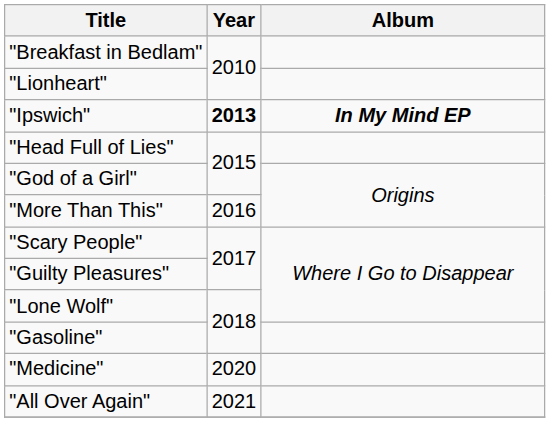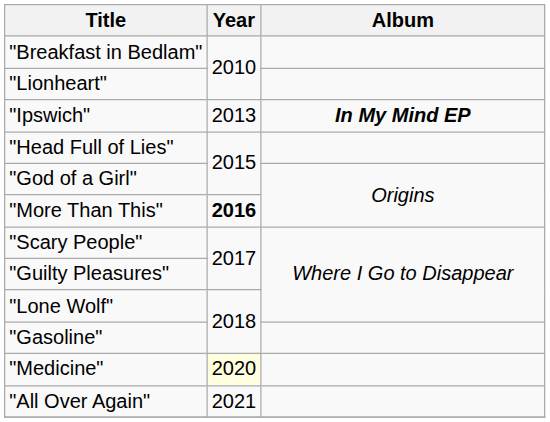(234, 115) bold -> (234, 115) normal
(234, 210) normal -> (234, 210) bold
(234, 369) no background -> (234, 369) lightyellow background
